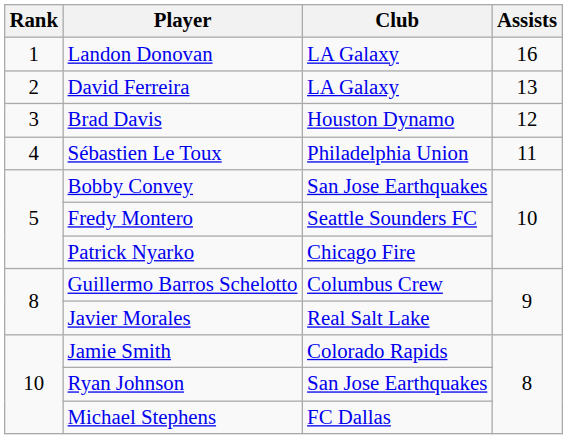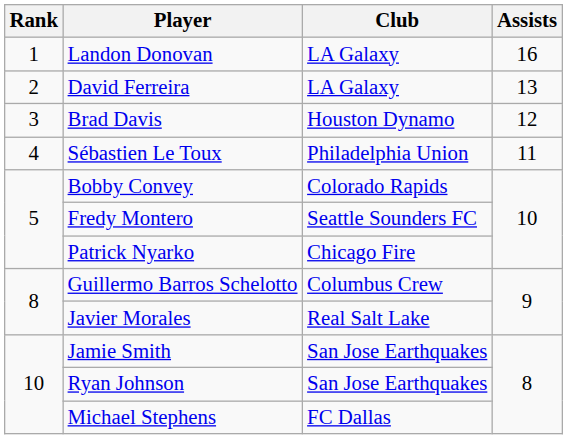(397, 185) San Jose Earthquakes -> (377, 185) Colorado Rapids
(377, 350) Colorado Rapids -> (397, 350) San Jose Earthquakes
